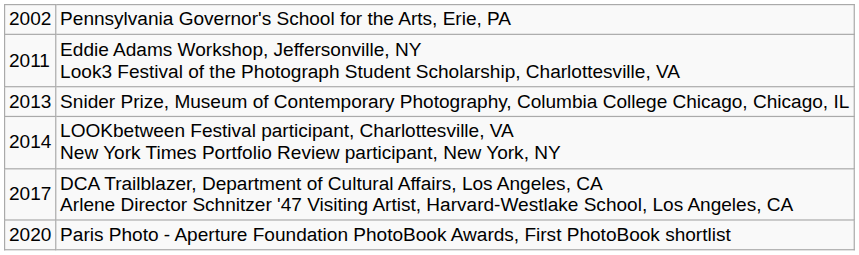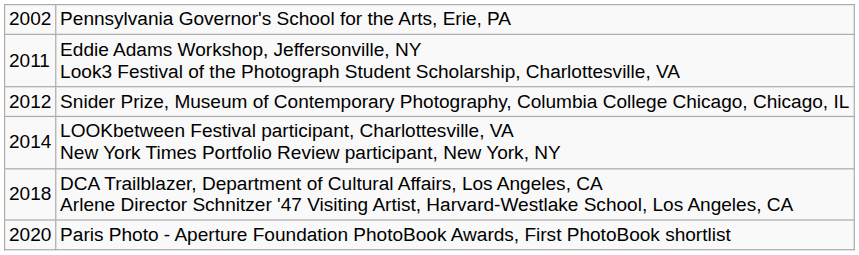(30, 101) 2013 -> (30, 101) 2012
(30, 193) 2017 -> (30, 193) 2018
